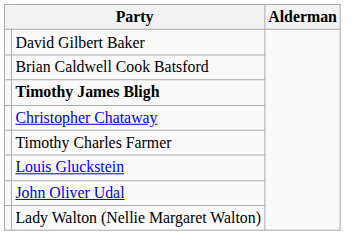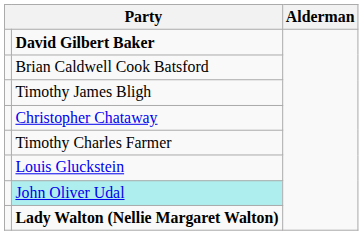(80, 42) normal -> (85, 42) bold
(87, 92) bold -> (83, 92) normal
(70, 192) no background -> (70, 192) paleturquoise background
(138, 218) normal -> (147, 218) bold
